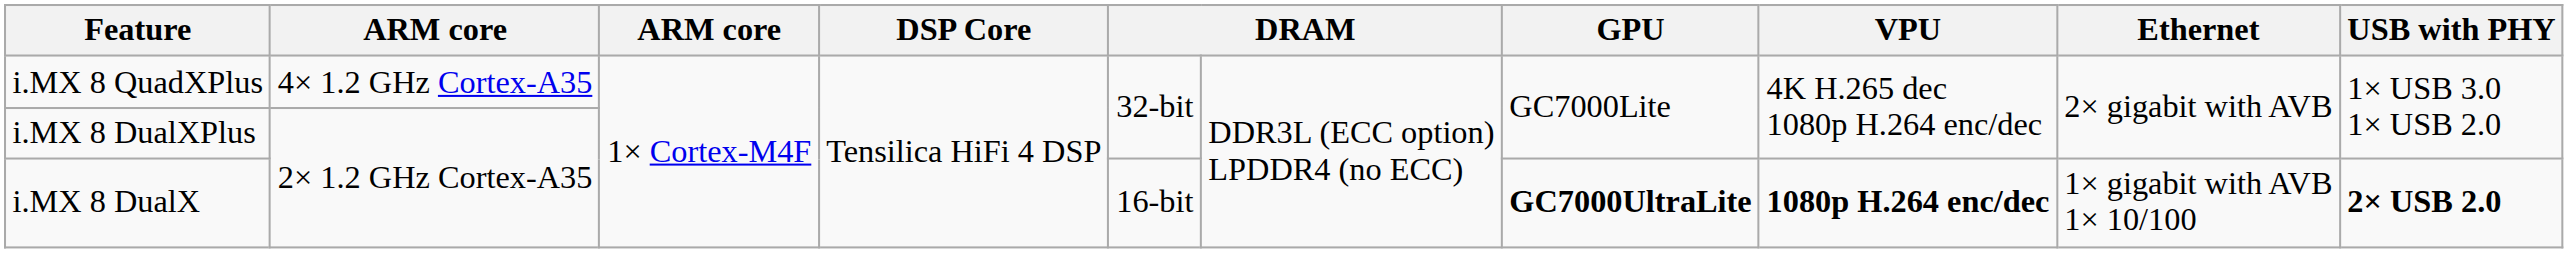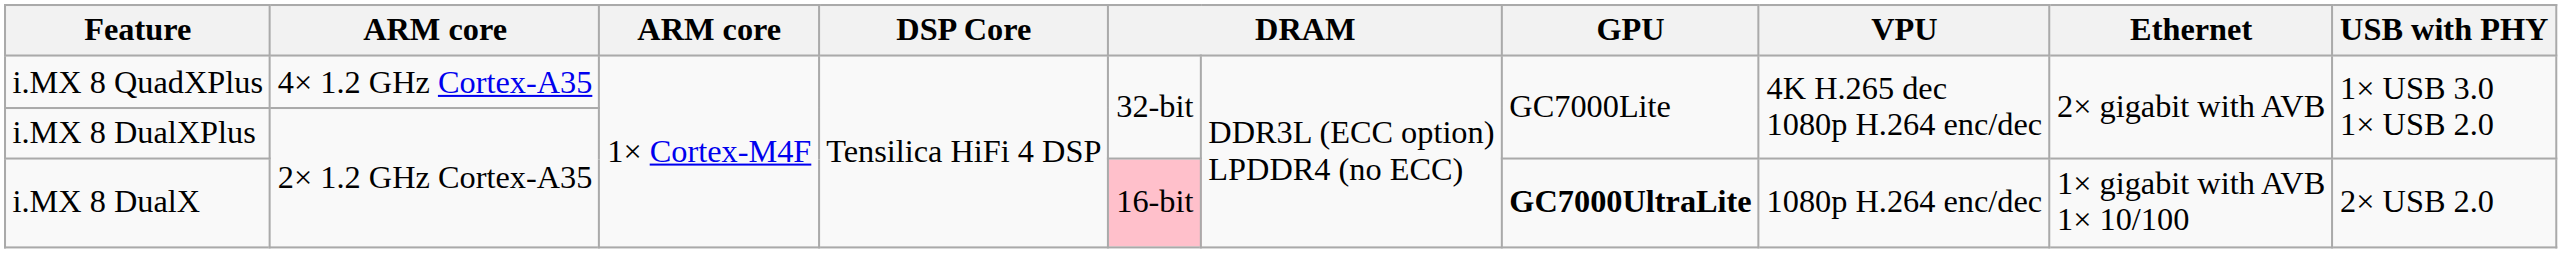(1155, 202) no background -> (1155, 202) pink background
(1908, 202) bold -> (1904, 202) normal
(2424, 202) bold -> (2417, 202) normal
